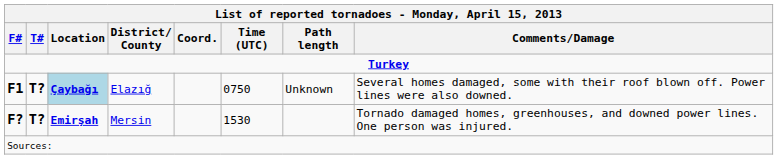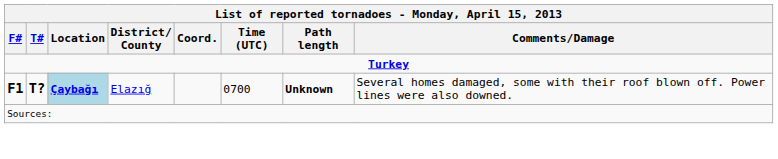(237, 89) 0750 -> (237, 89) 0700
(309, 89) normal -> (309, 89) bold
- row: (15, 120)
